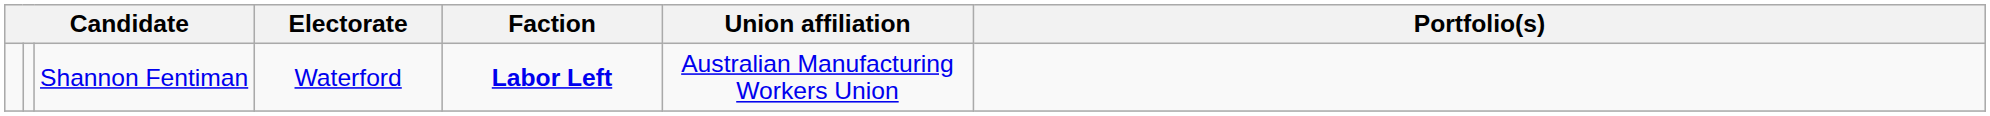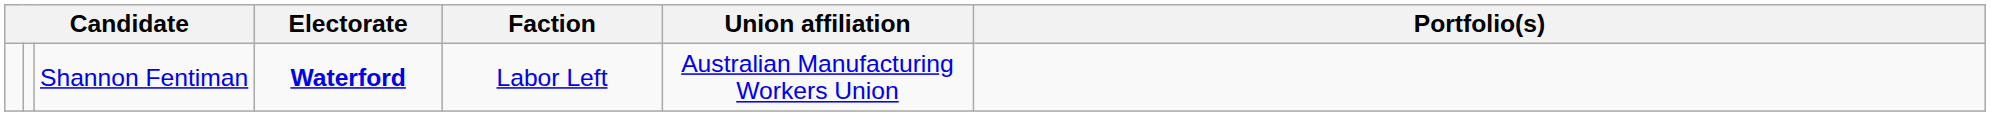(348, 76) normal -> (348, 76) bold
(552, 76) bold -> (552, 76) normal
